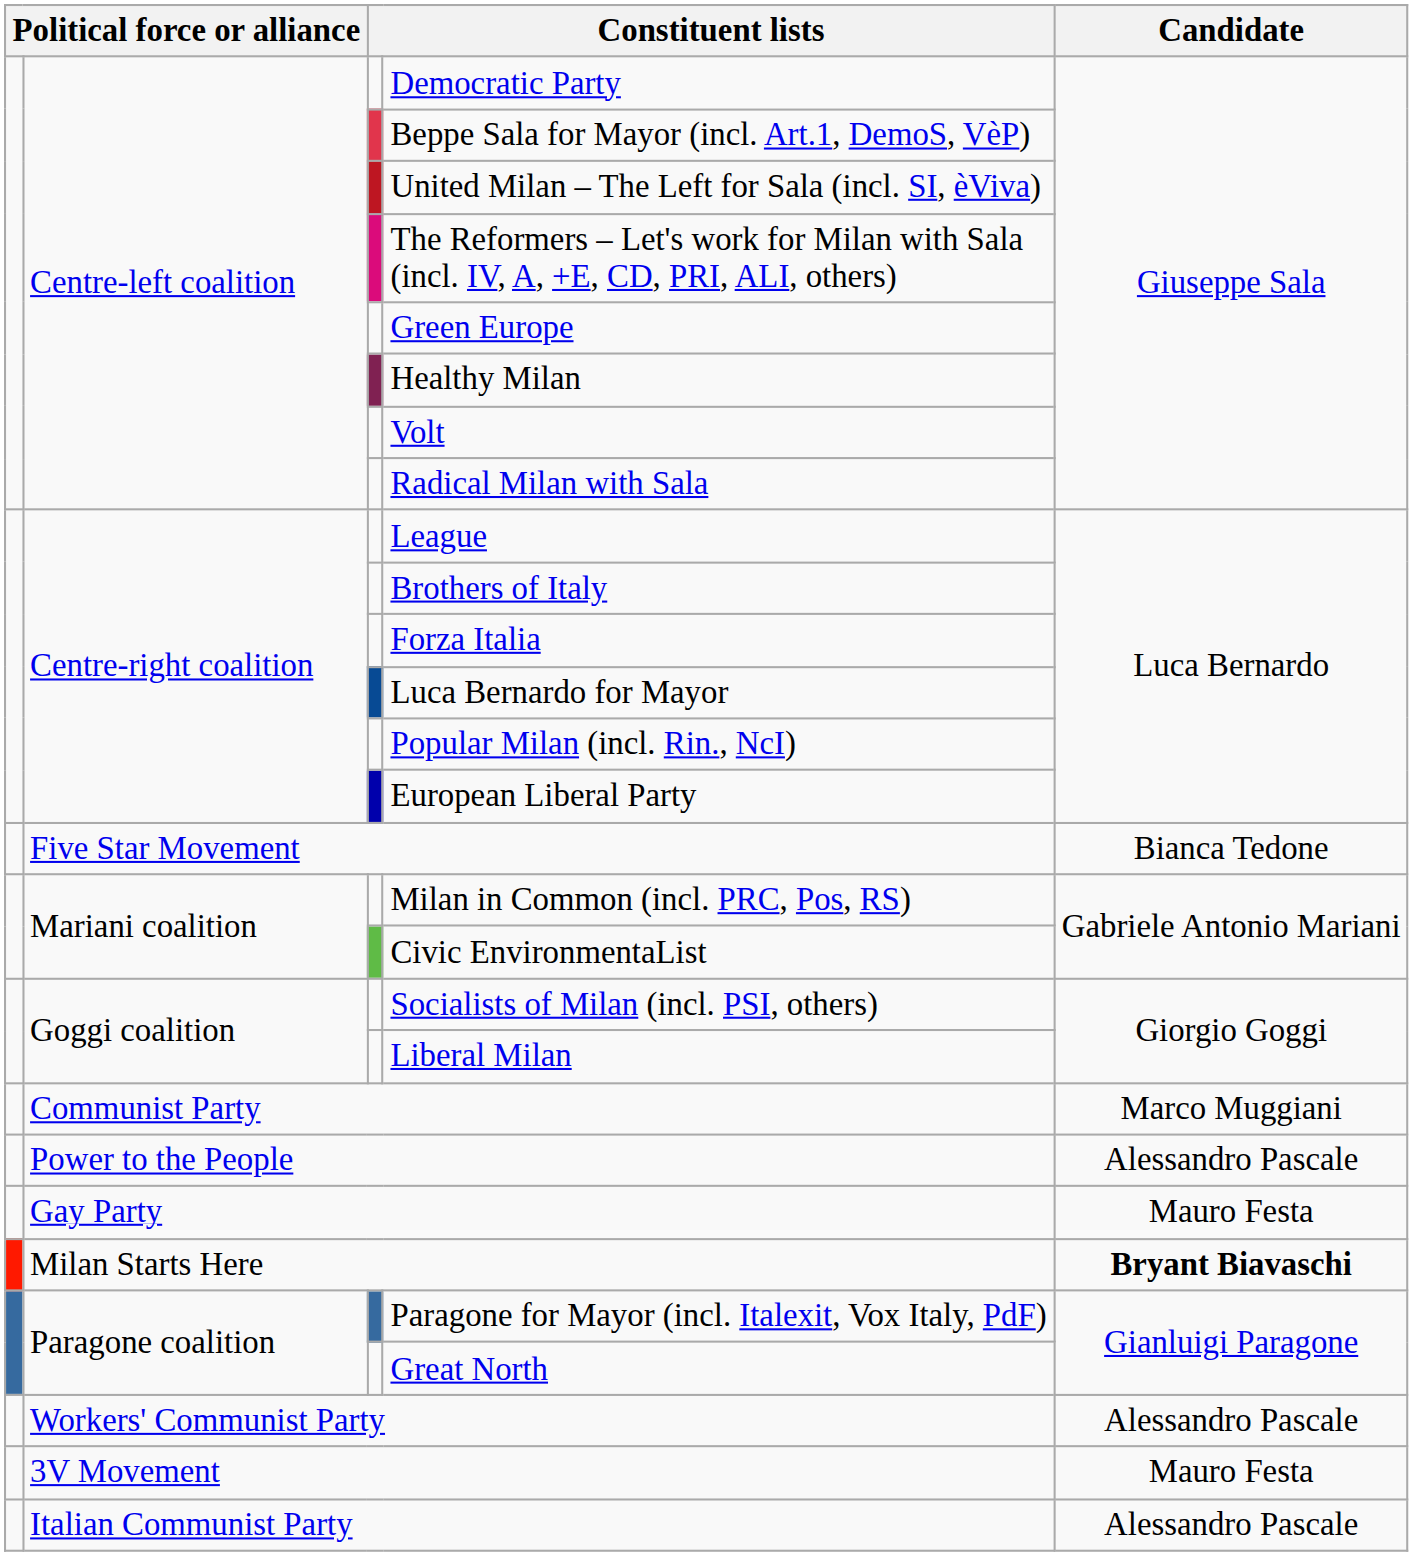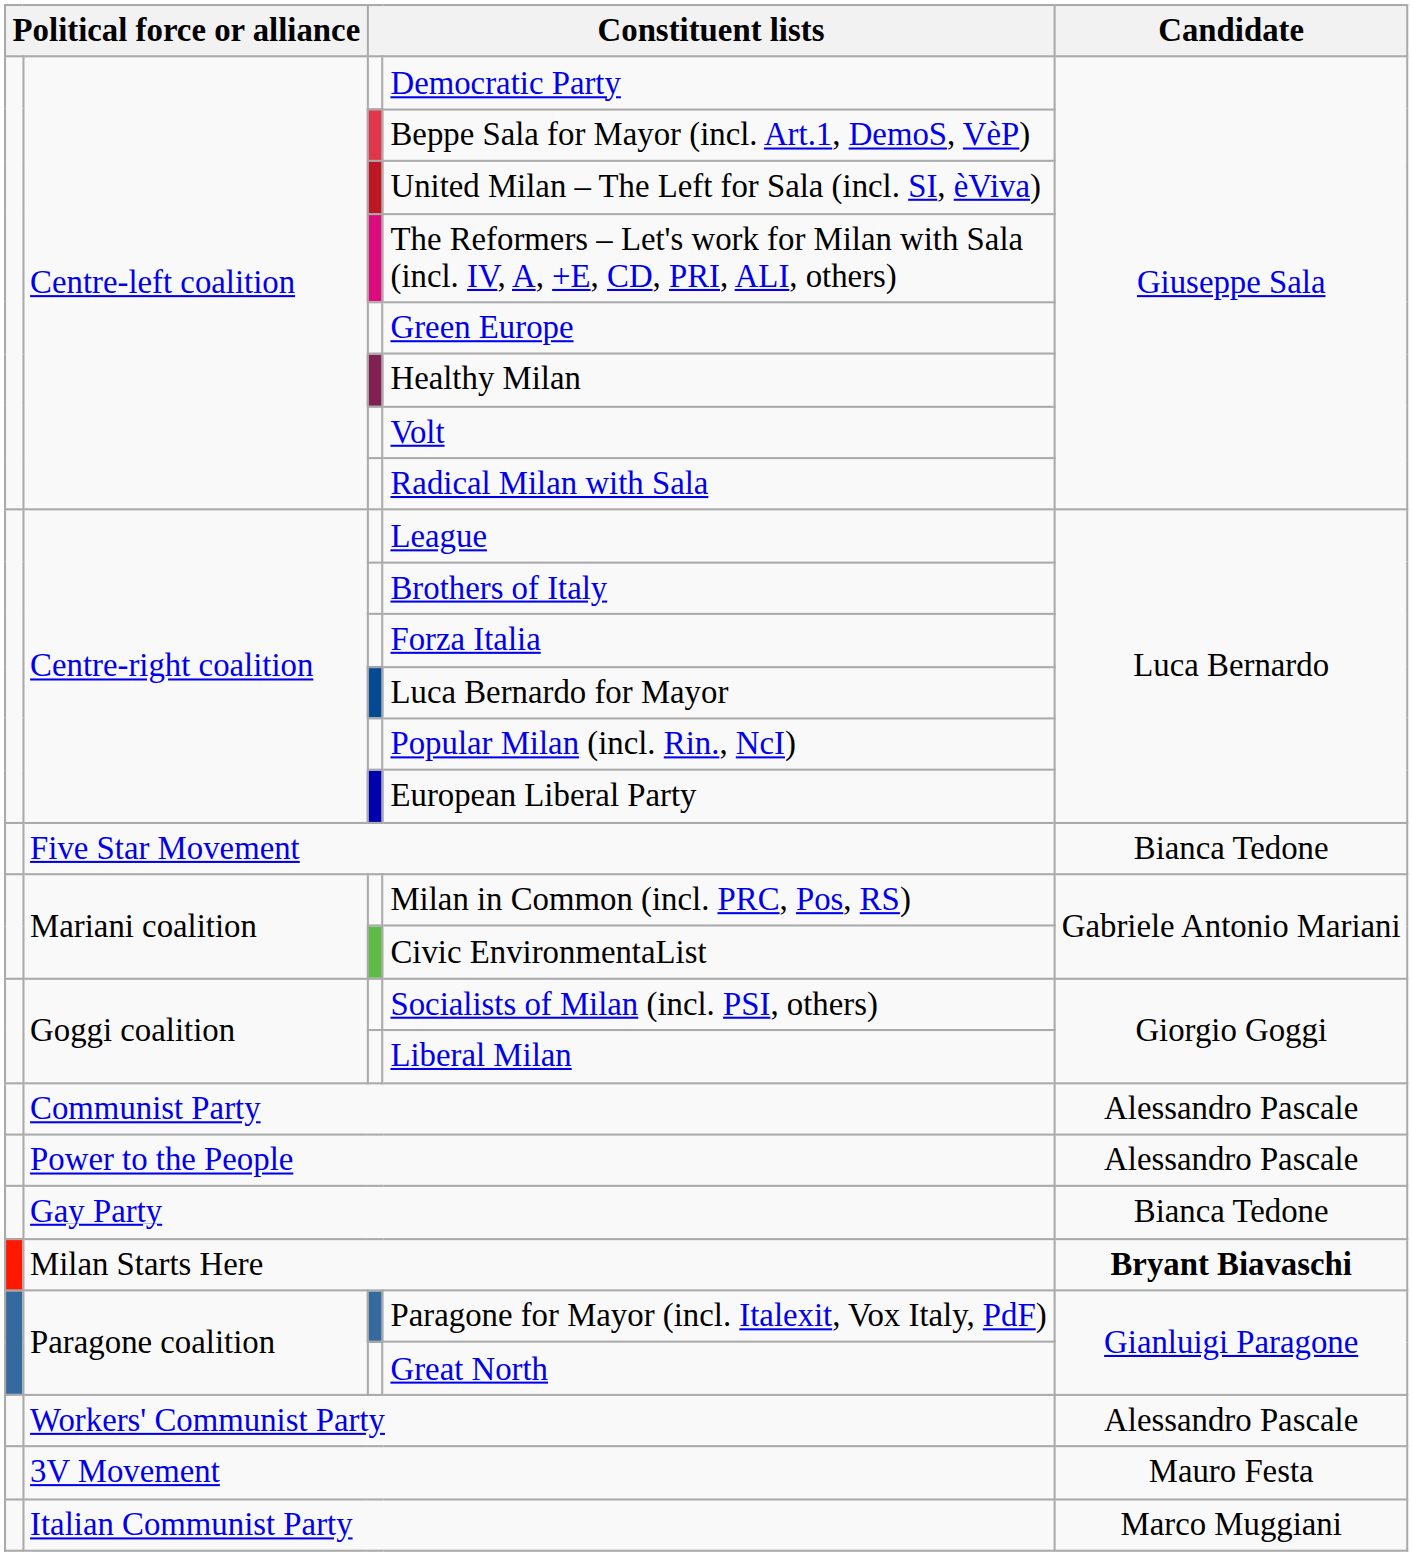(1231, 1107) Marco Muggiani -> (1231, 1107) Alessandro Pascale
(1231, 1211) Mauro Festa -> (1231, 1211) Bianca Tedone
(1231, 1523) Alessandro Pascale -> (1231, 1523) Marco Muggiani
